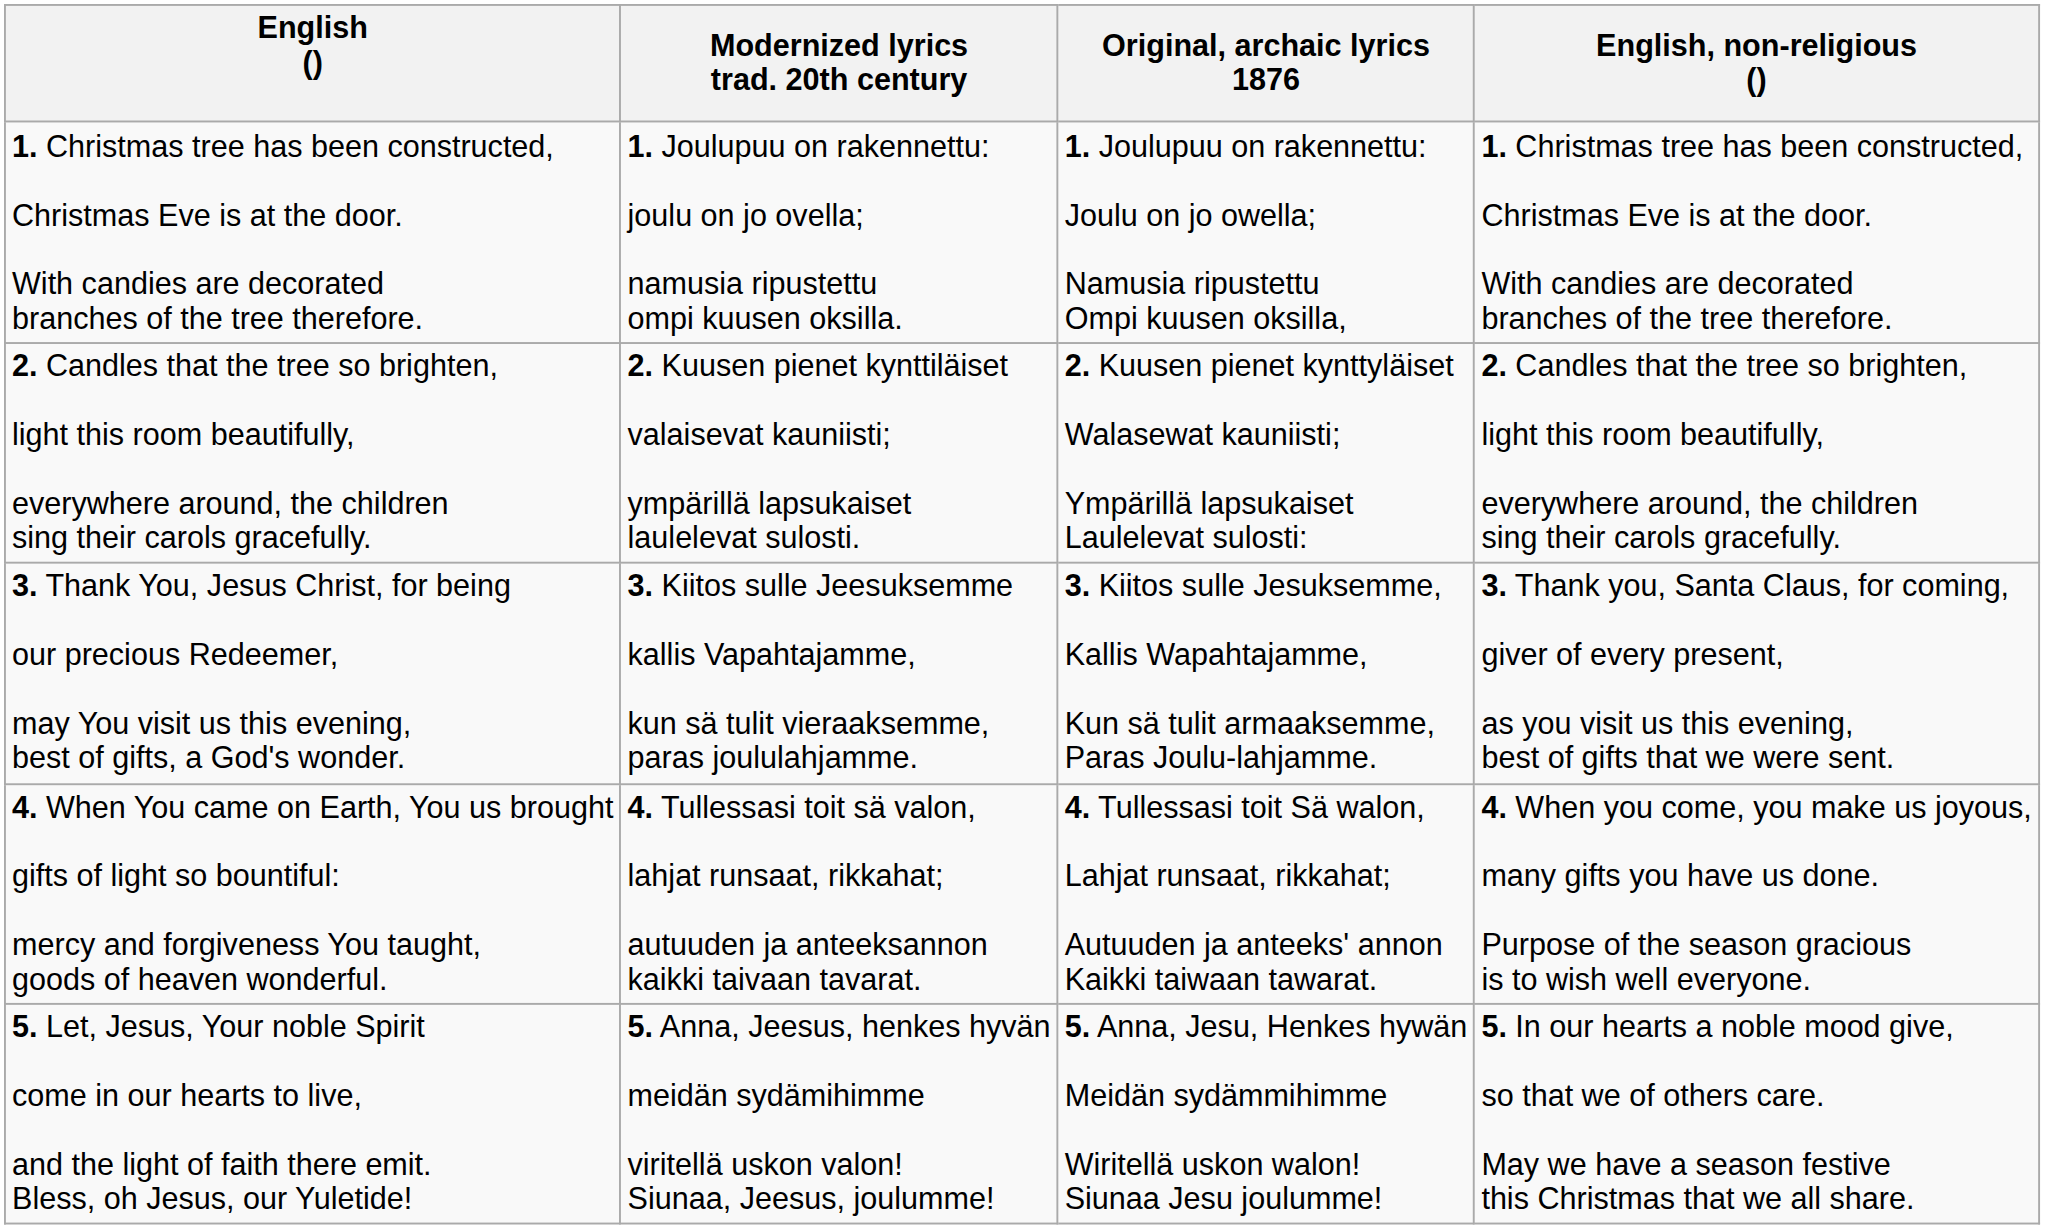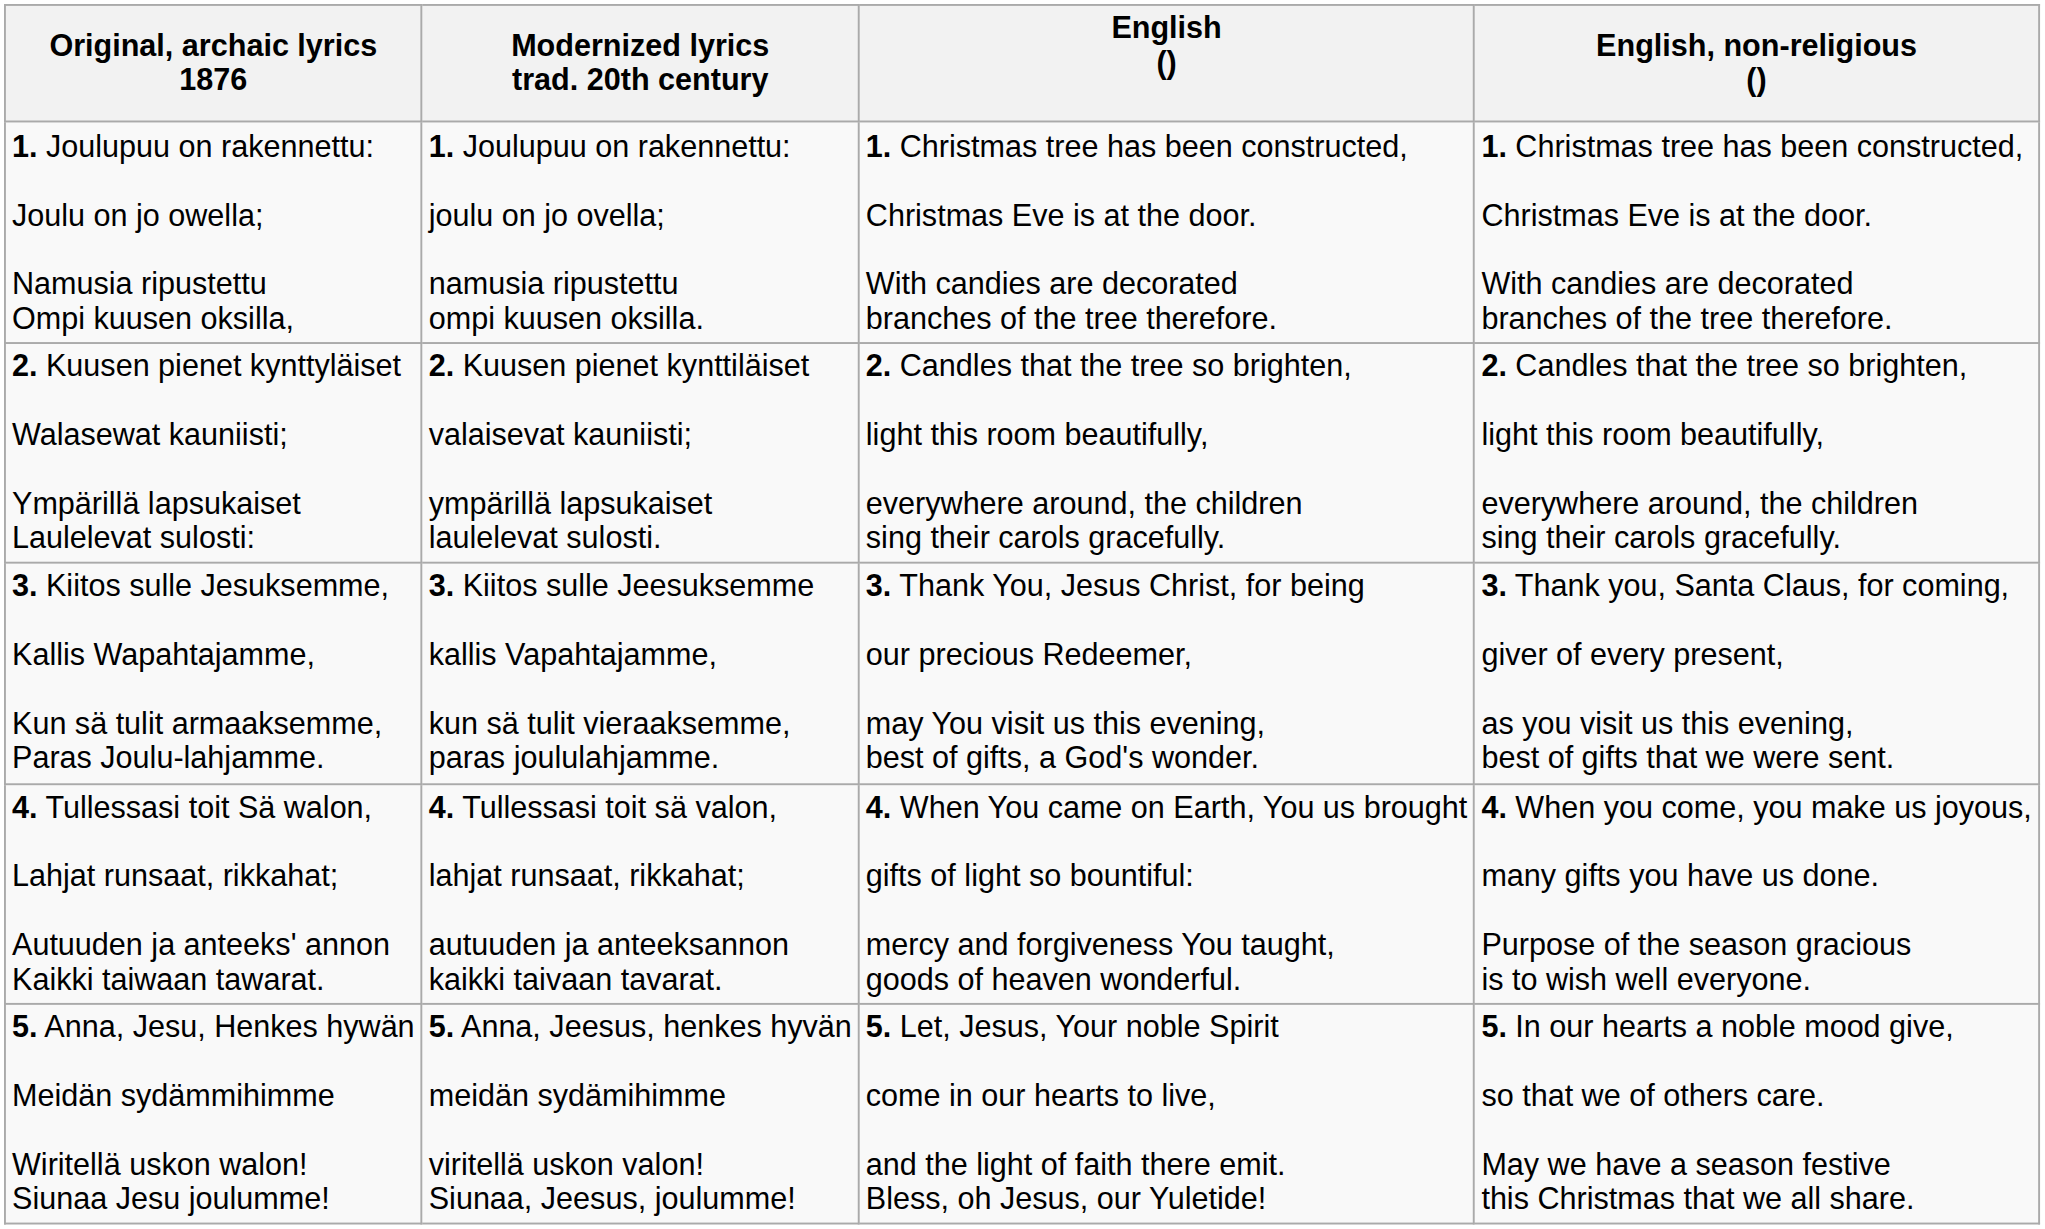columns swapped: (1266, 63) <-> (313, 45)
